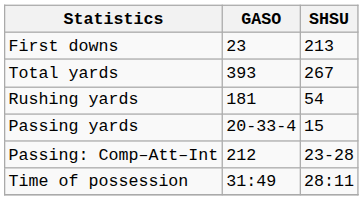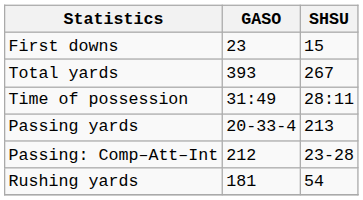(319, 46) 213 -> (314, 46) 15
rows swapped: (74, 100) <-> (98, 182)
(314, 127) 15 -> (319, 127) 213
